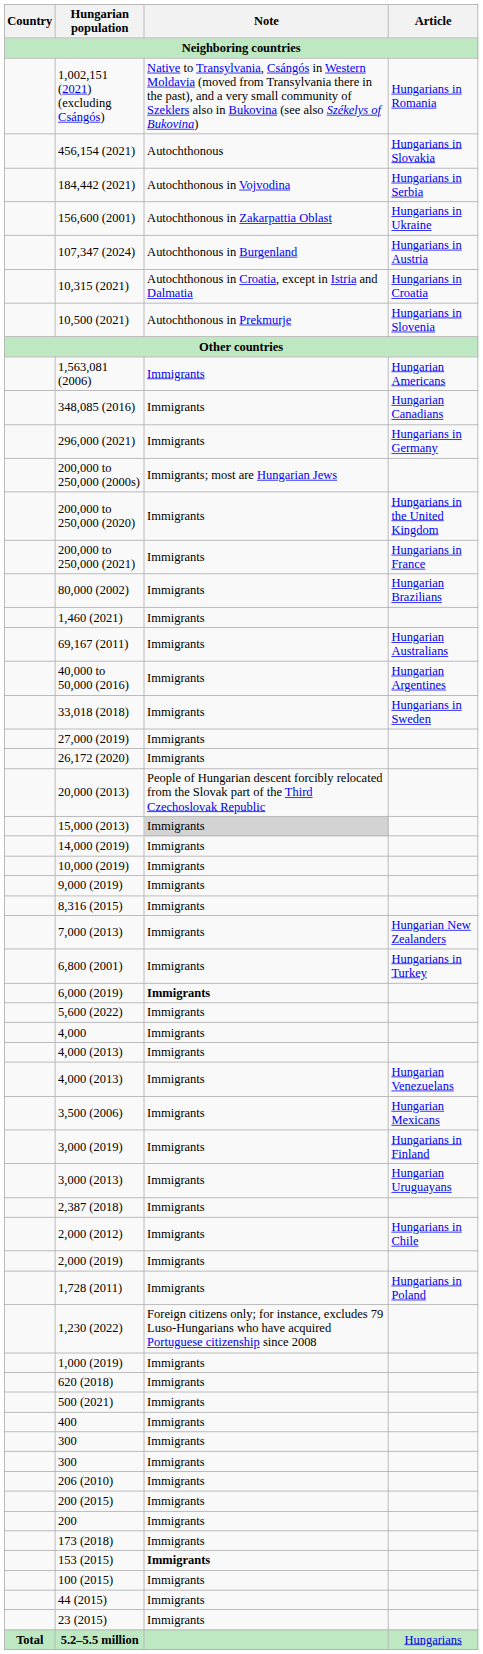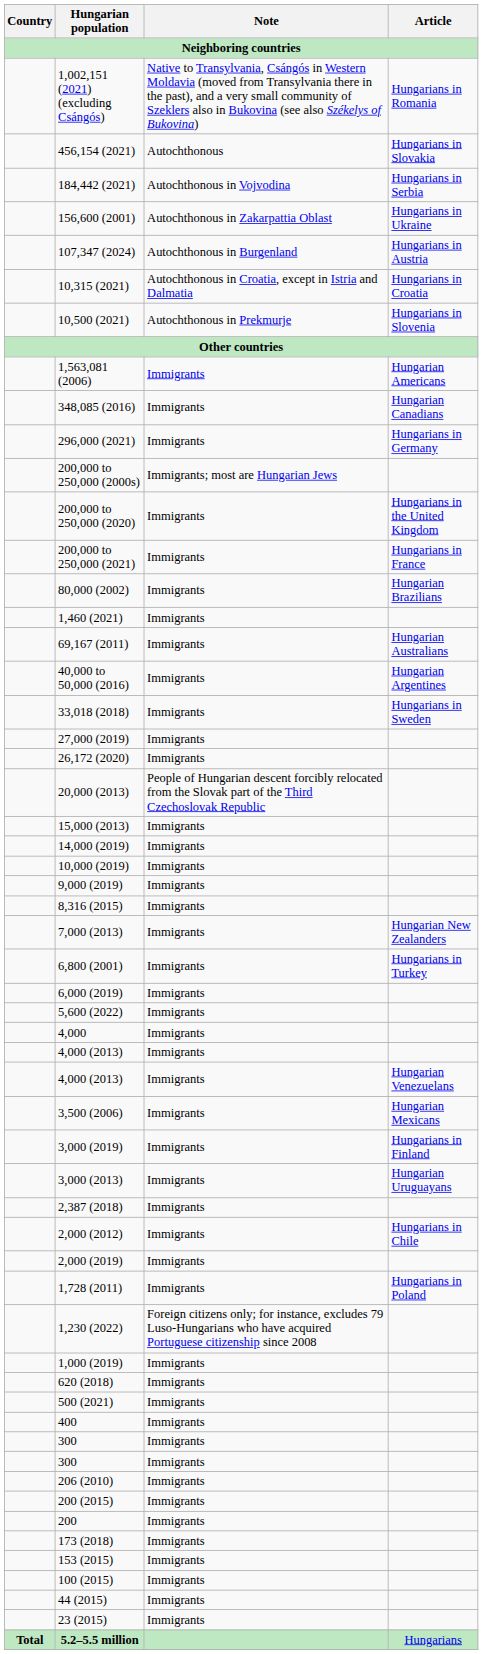(176, 826) lightgrey background -> (176, 826) no background
(179, 993) bold -> (176, 993) normal
(179, 1560) bold -> (176, 1560) normal
